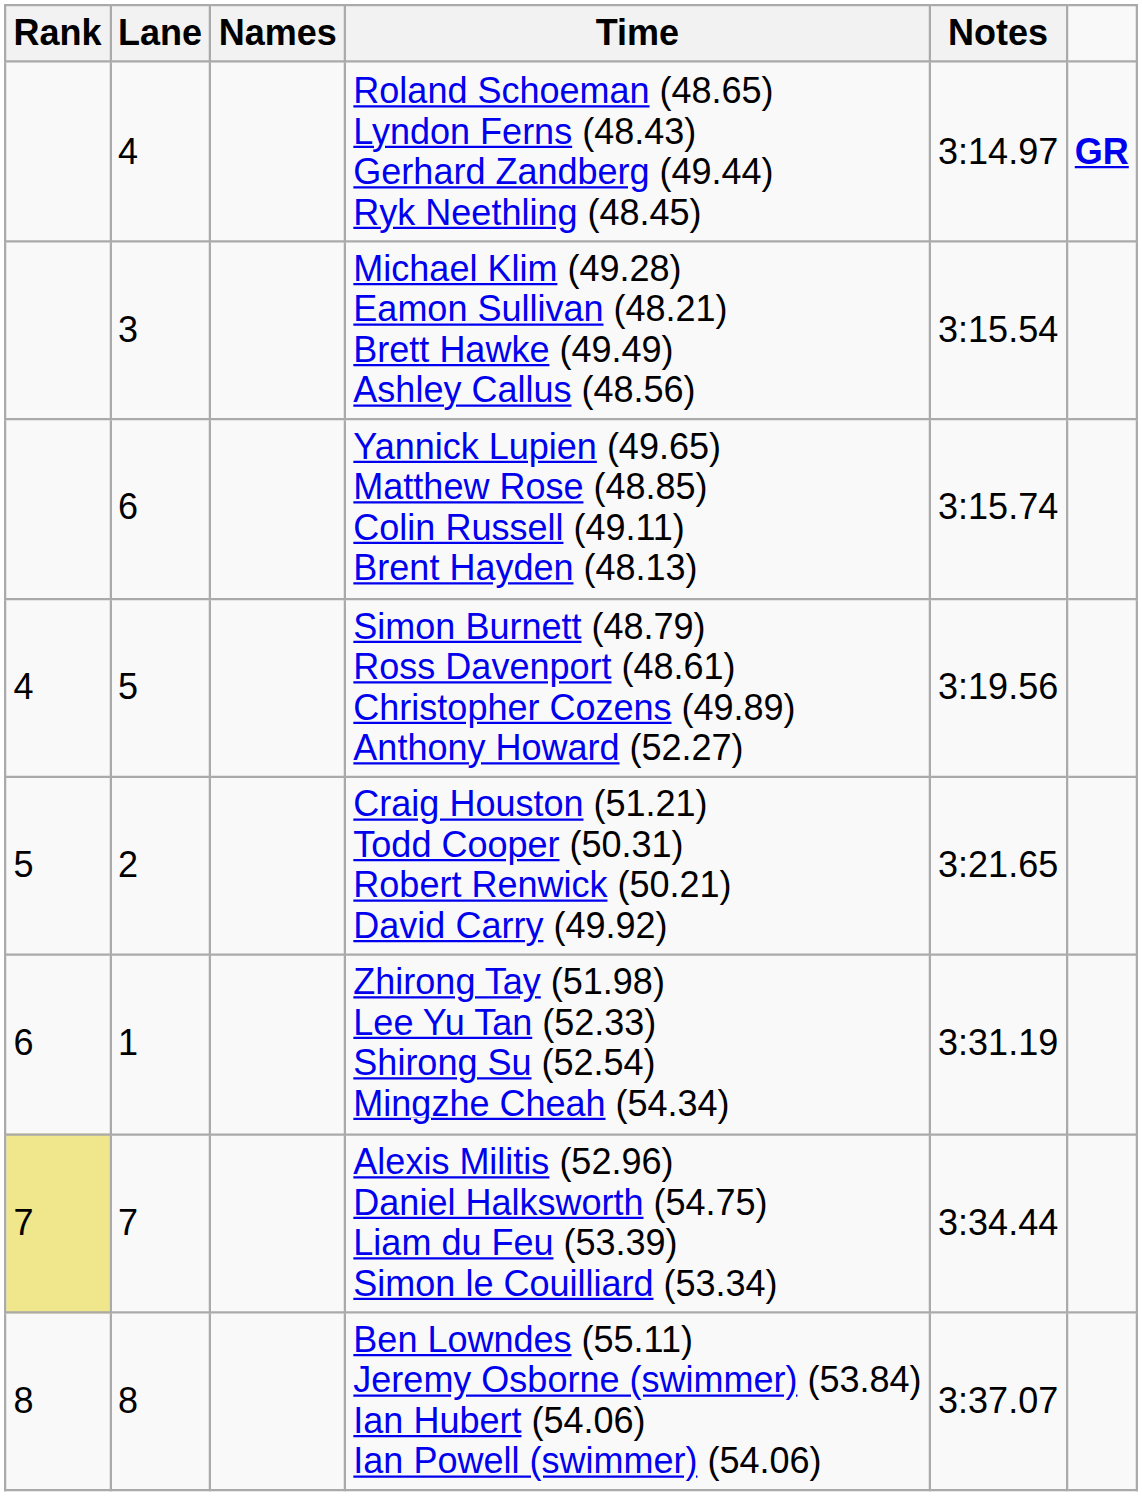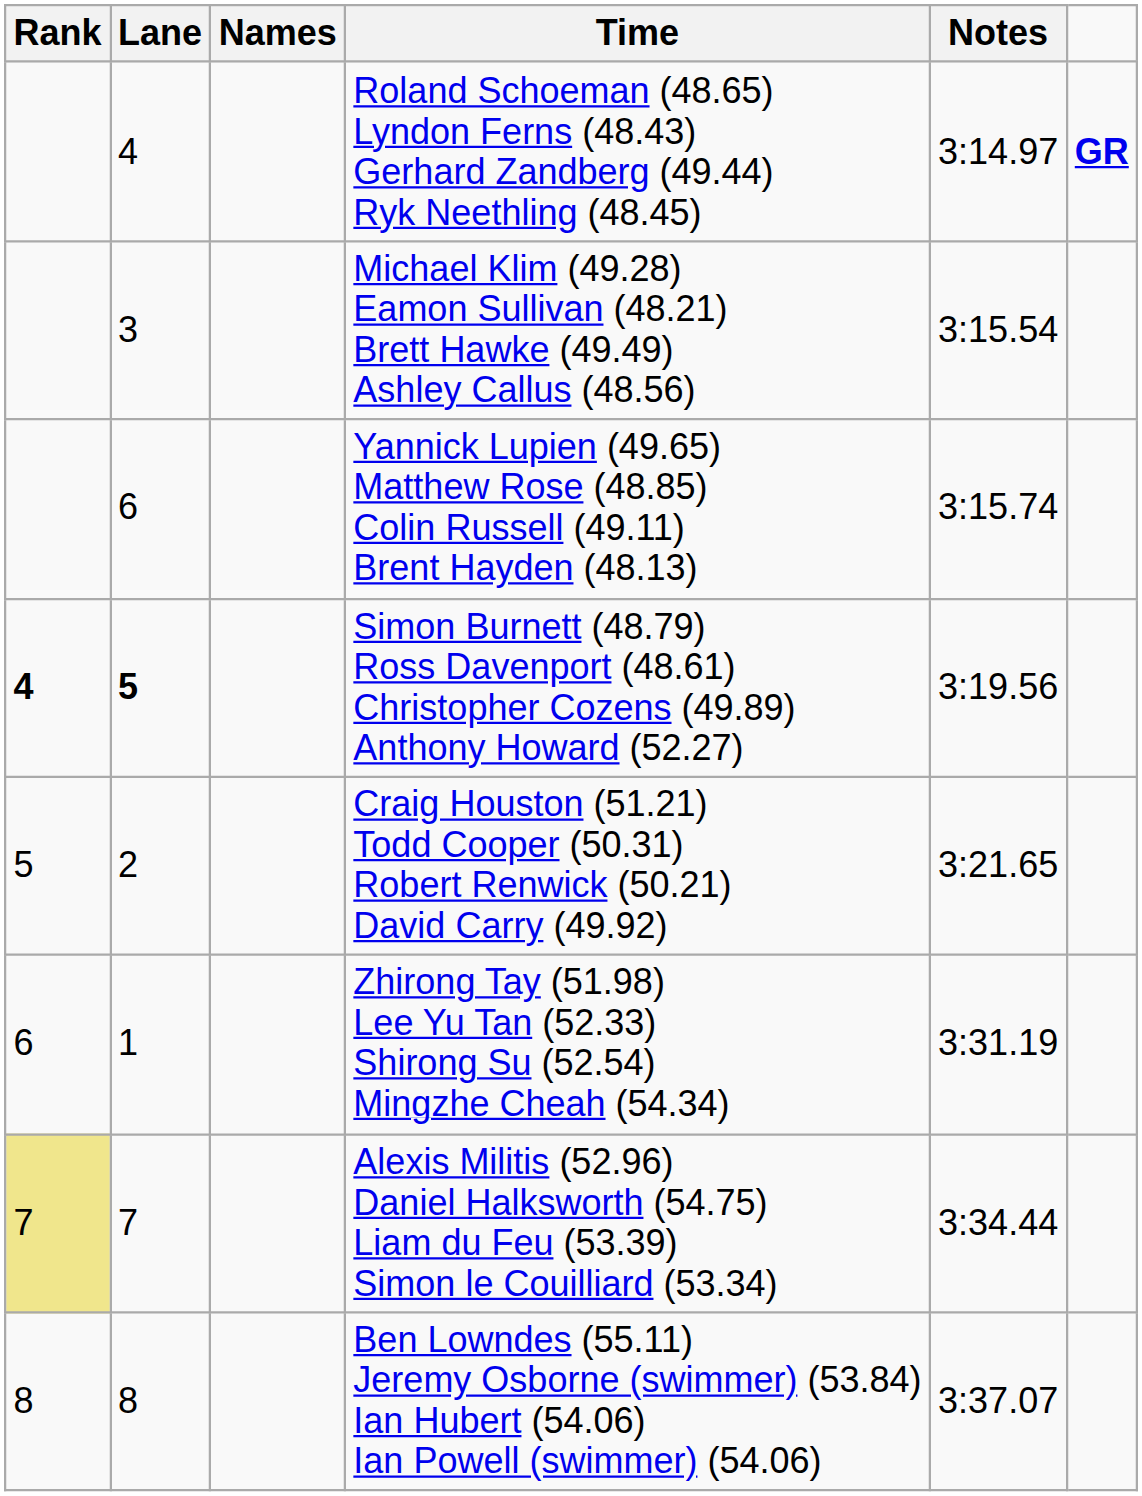(23, 686) normal -> (23, 686) bold
(128, 686) normal -> (128, 686) bold
